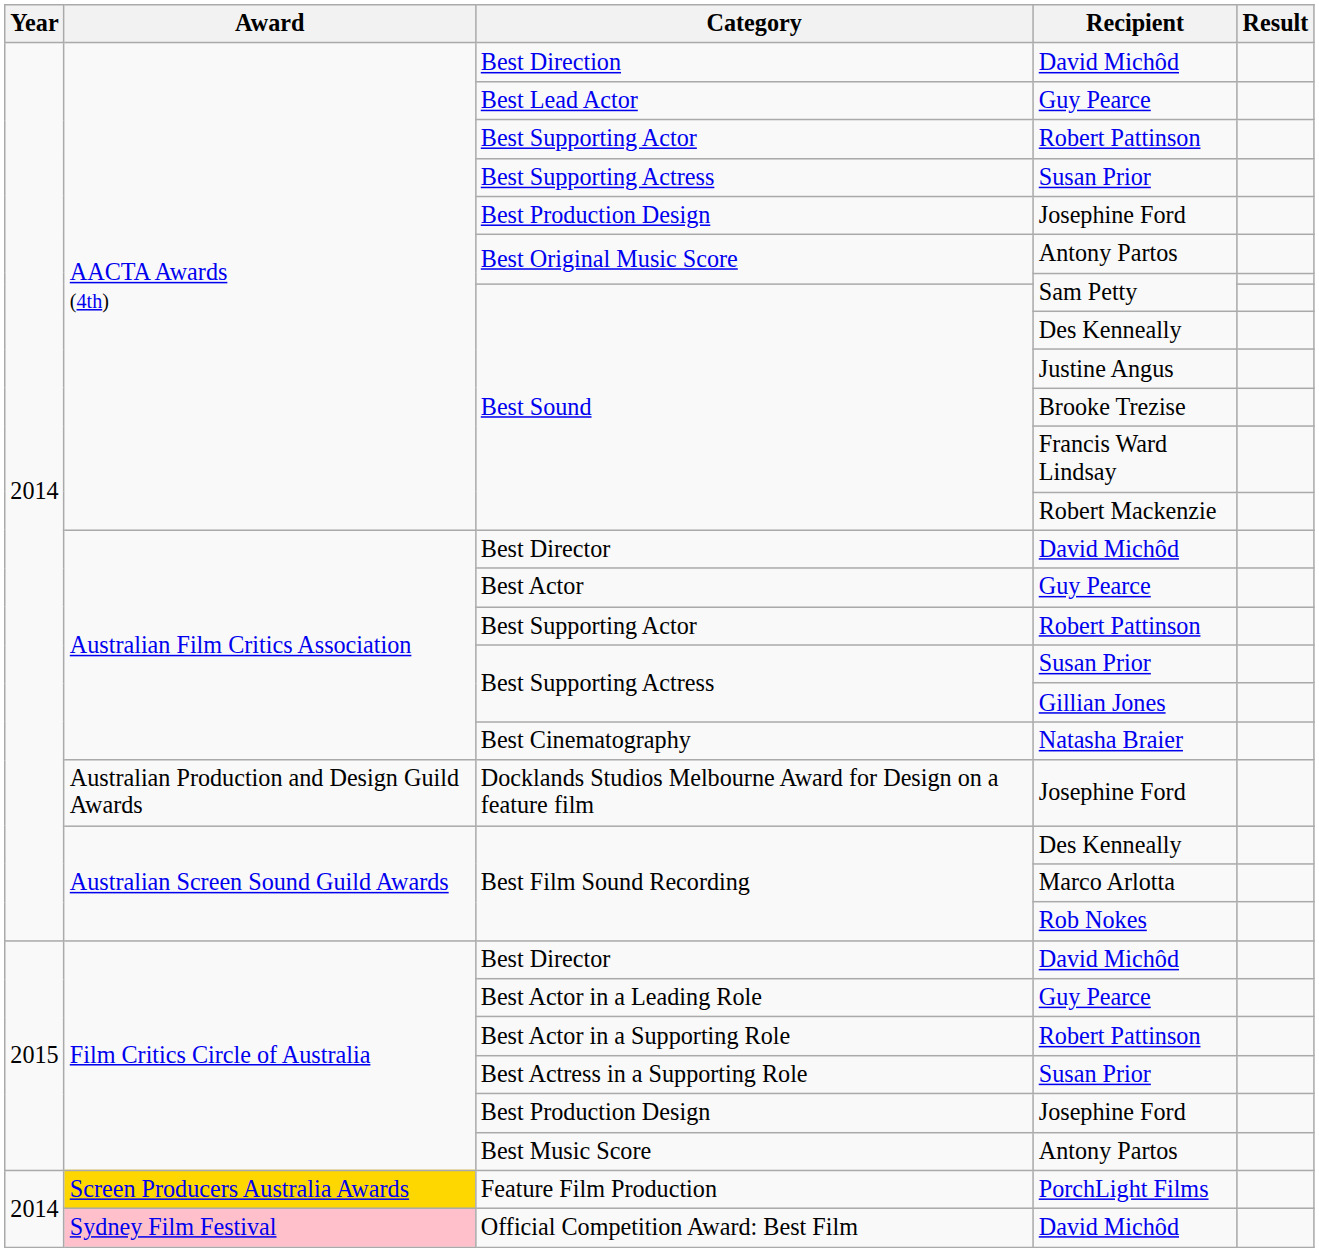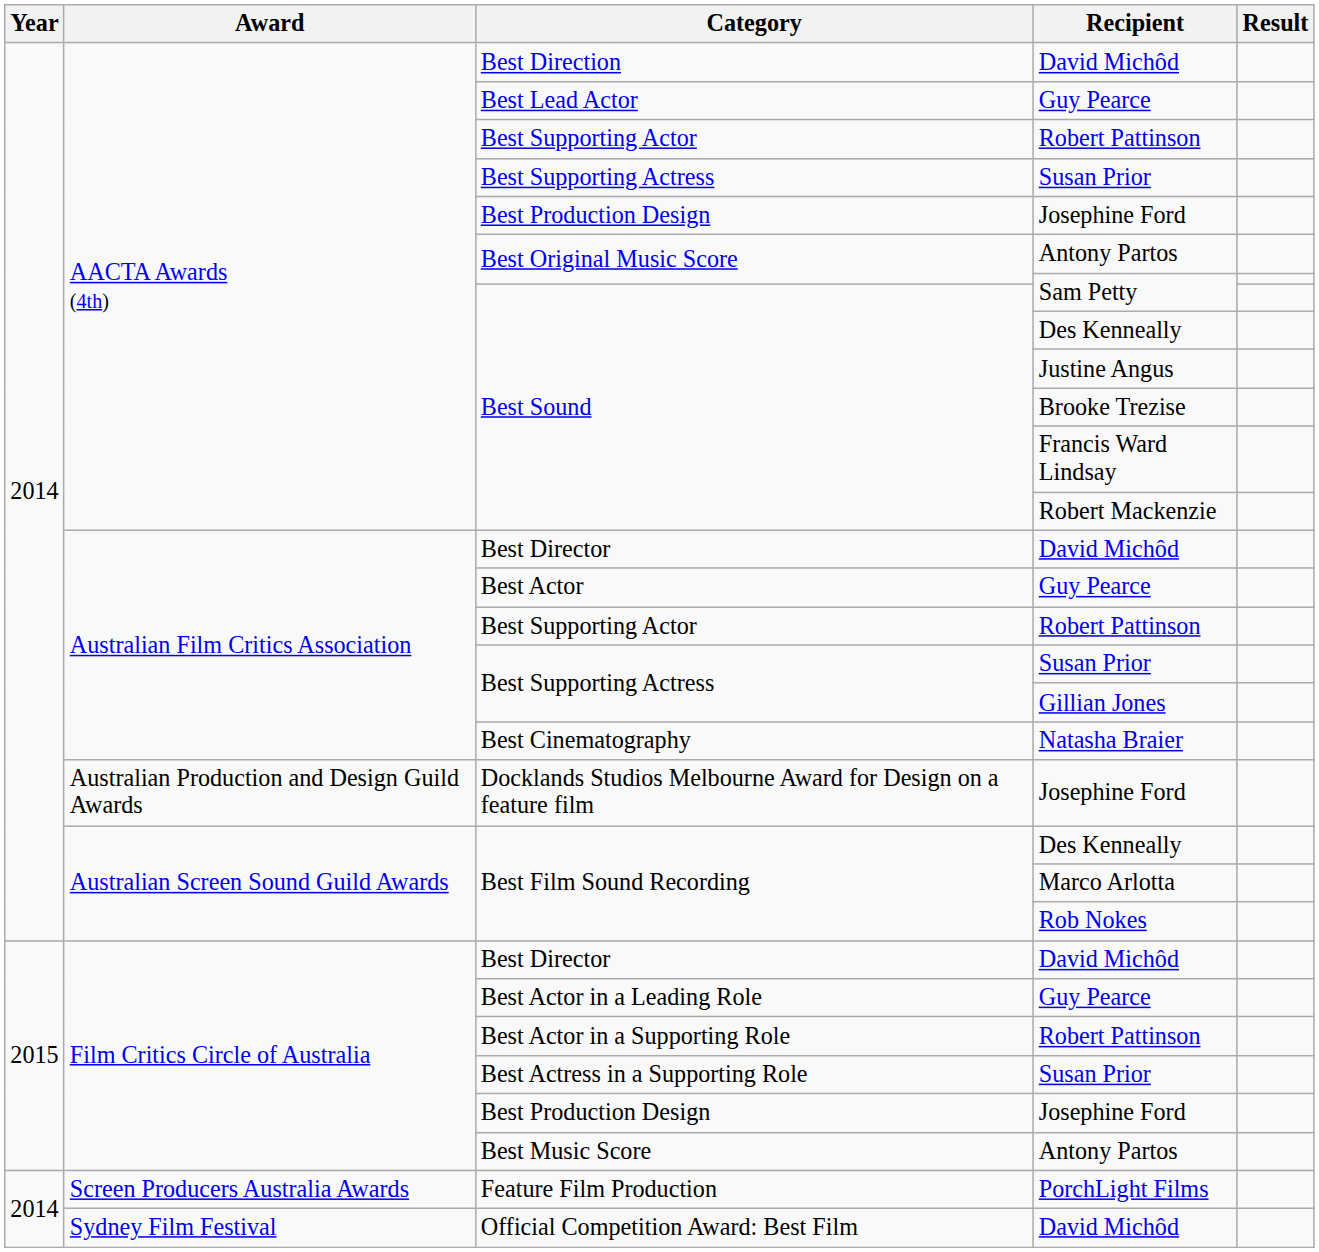(239, 1189) gold background -> (239, 1189) no background
(173, 1227) pink background -> (173, 1227) no background
